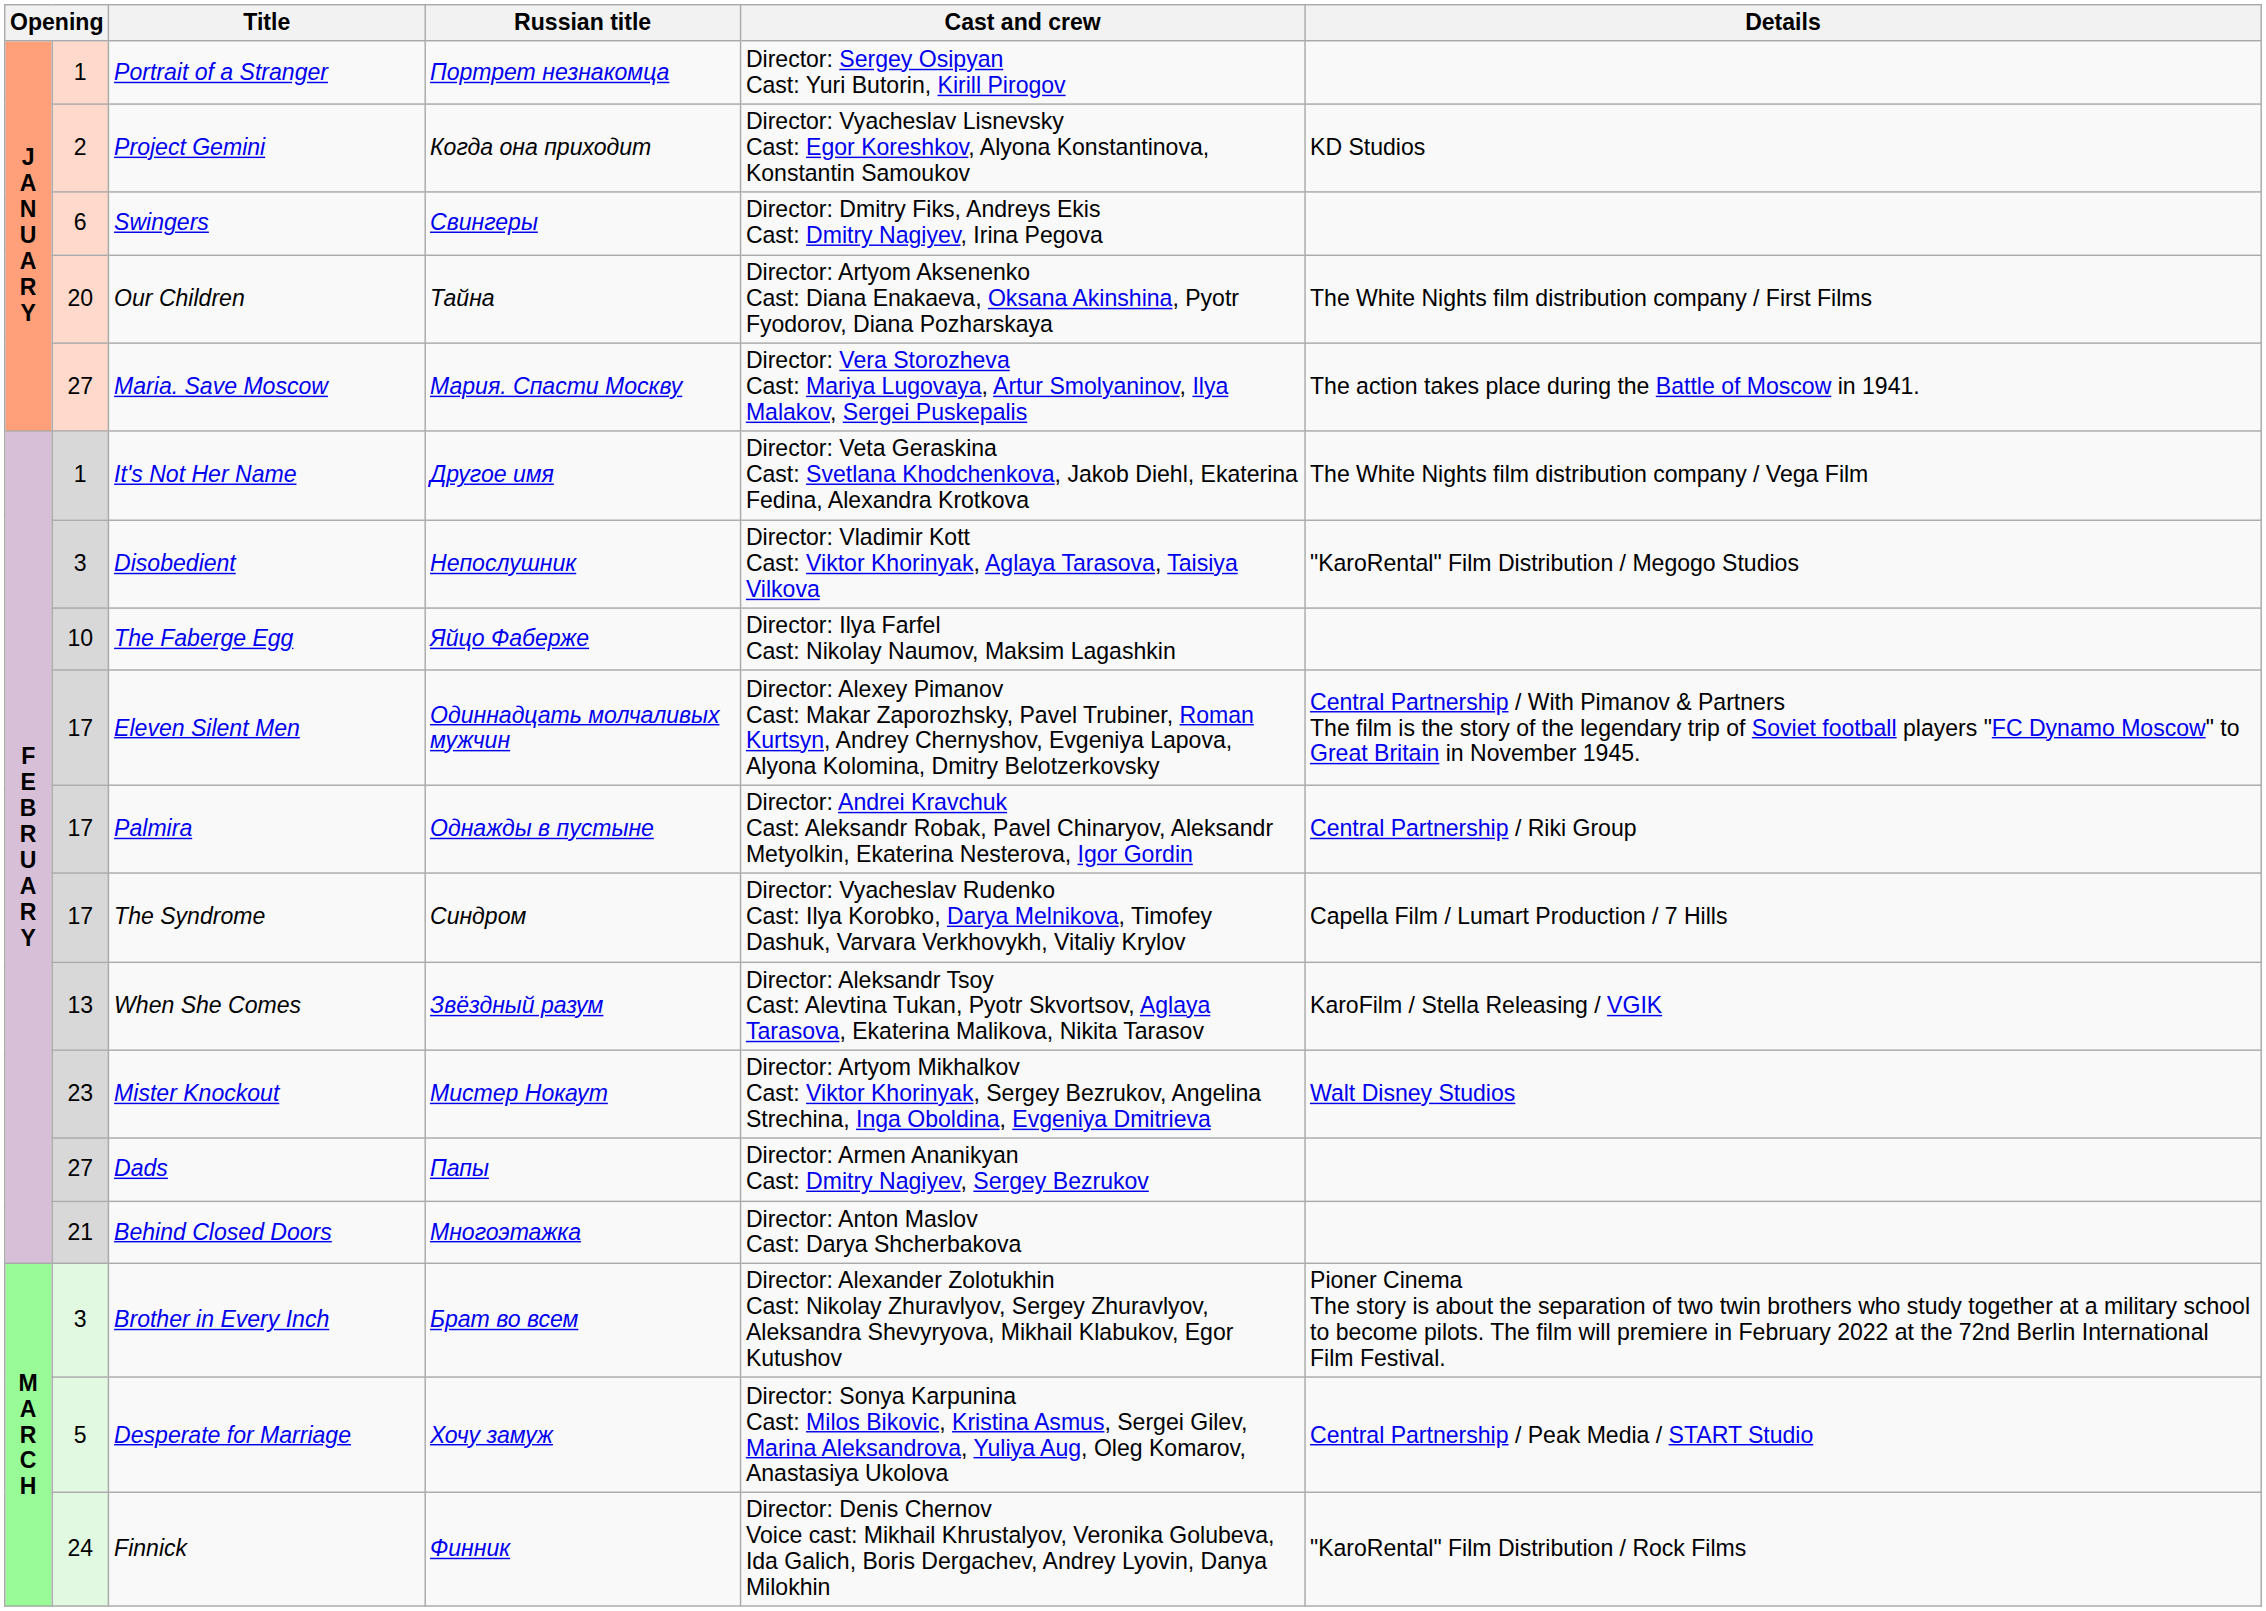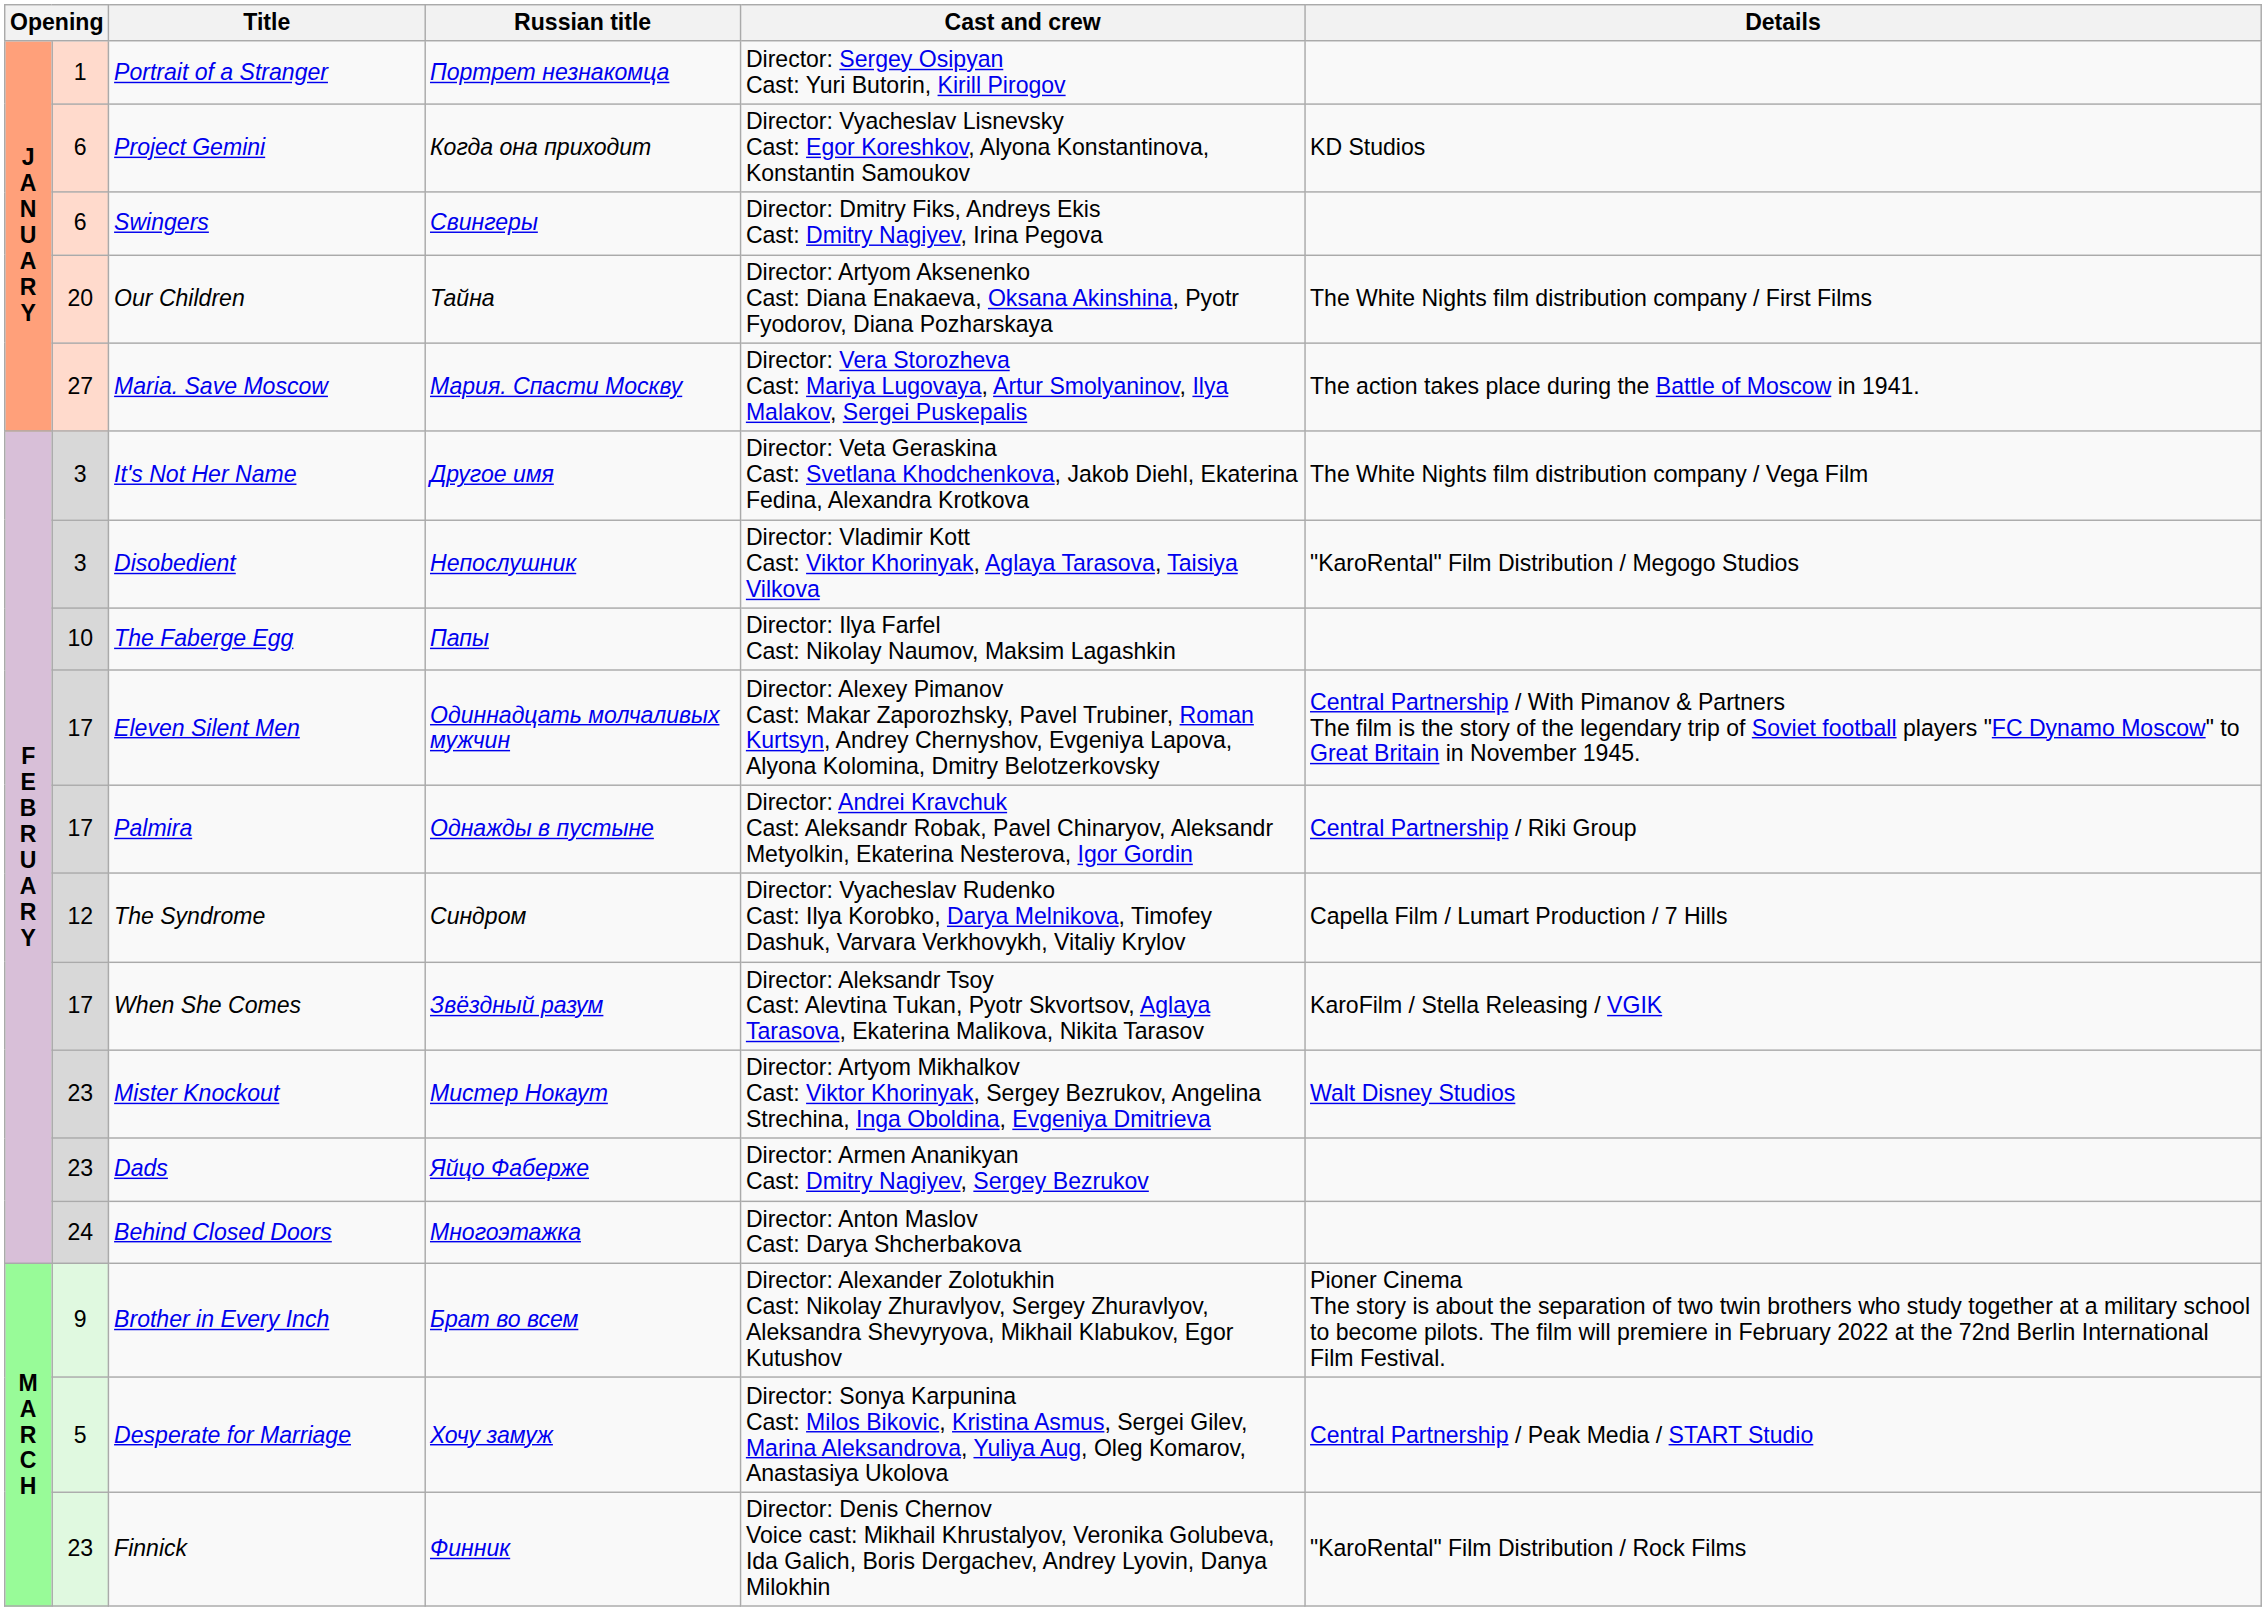(80, 147) 2 -> (80, 147) 6
(80, 475) 1 -> (80, 475) 3
(510, 639) Яйцо Фаберже -> (459, 639) Папы
(80, 917) 17 -> (80, 917) 12
(80, 1005) 13 -> (80, 1005) 17
(80, 1169) 27 -> (80, 1169) 23
(459, 1169) Папы -> (510, 1169) Яйцо Фаберже
(80, 1231) 21 -> (80, 1231) 24
(80, 1320) 3 -> (80, 1320) 9
(80, 1548) 24 -> (80, 1548) 23
